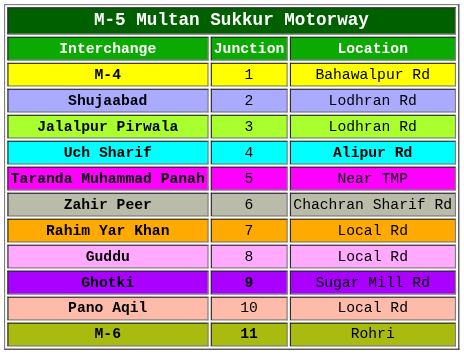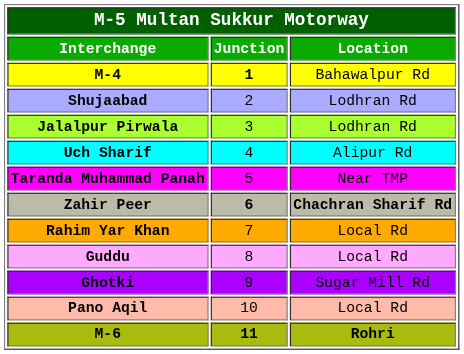(249, 75) normal -> (249, 75) bold
(373, 153) bold -> (373, 153) normal
(249, 205) normal -> (249, 205) bold
(373, 205) normal -> (373, 205) bold
(249, 283) bold -> (249, 283) normal
(373, 335) normal -> (373, 335) bold
